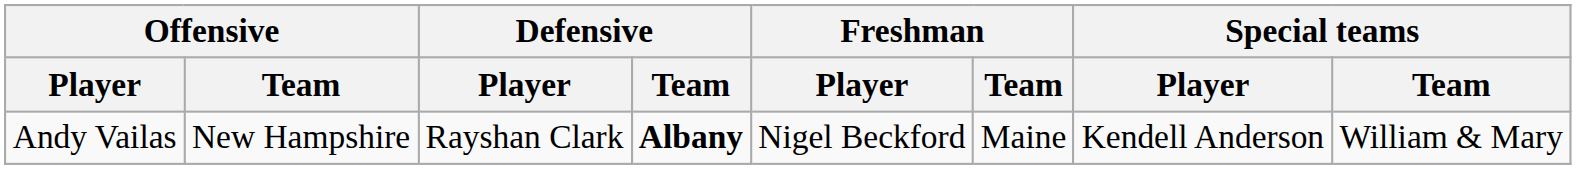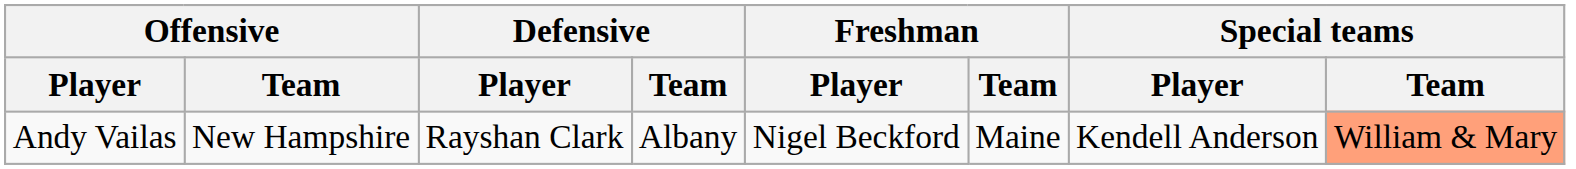(691, 137) bold -> (688, 137) normal
(1451, 137) no background -> (1446, 137) lightsalmon background
